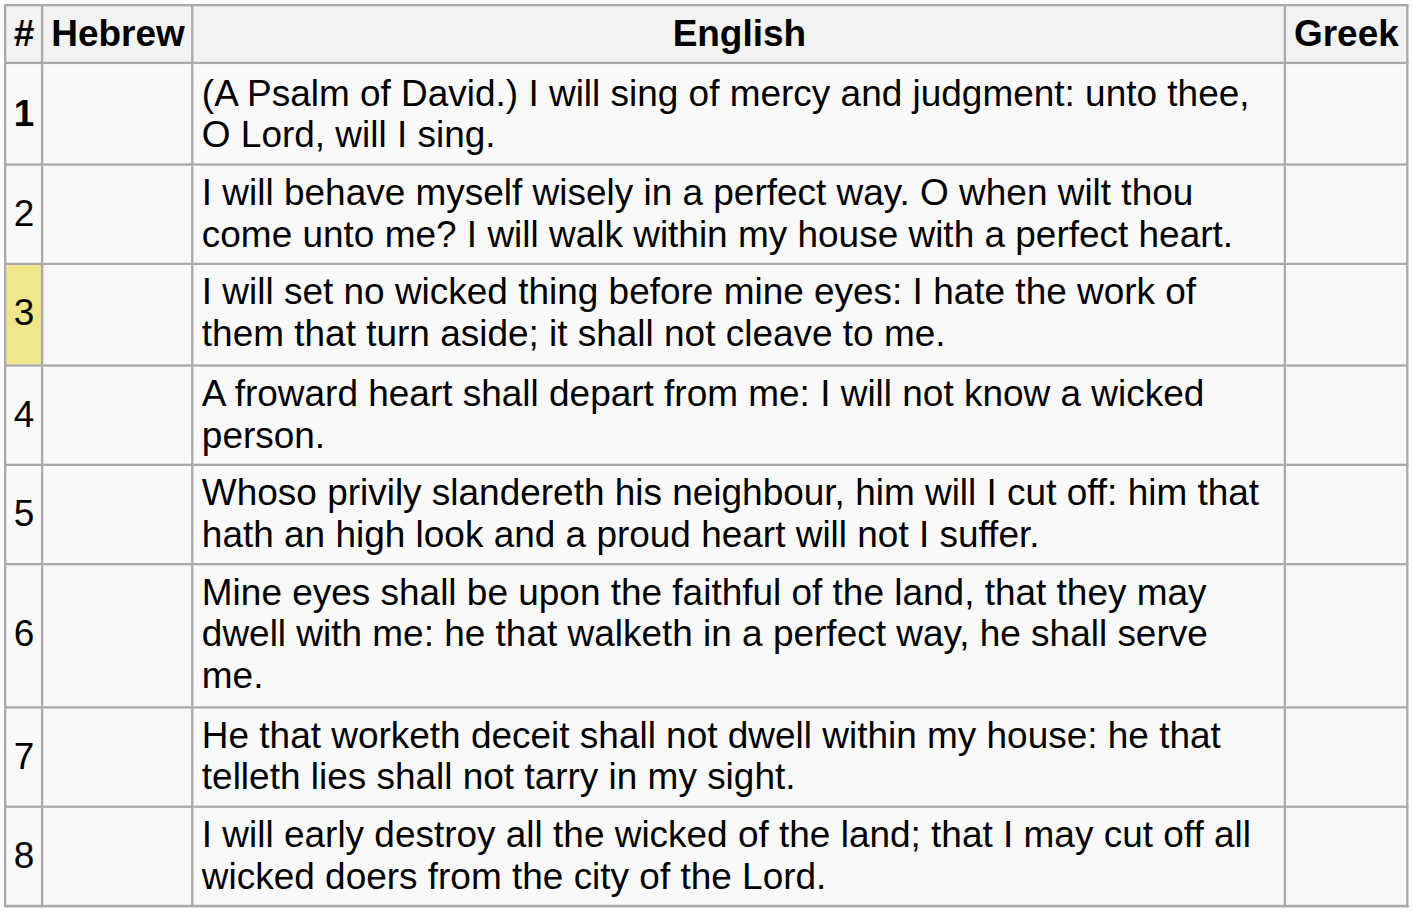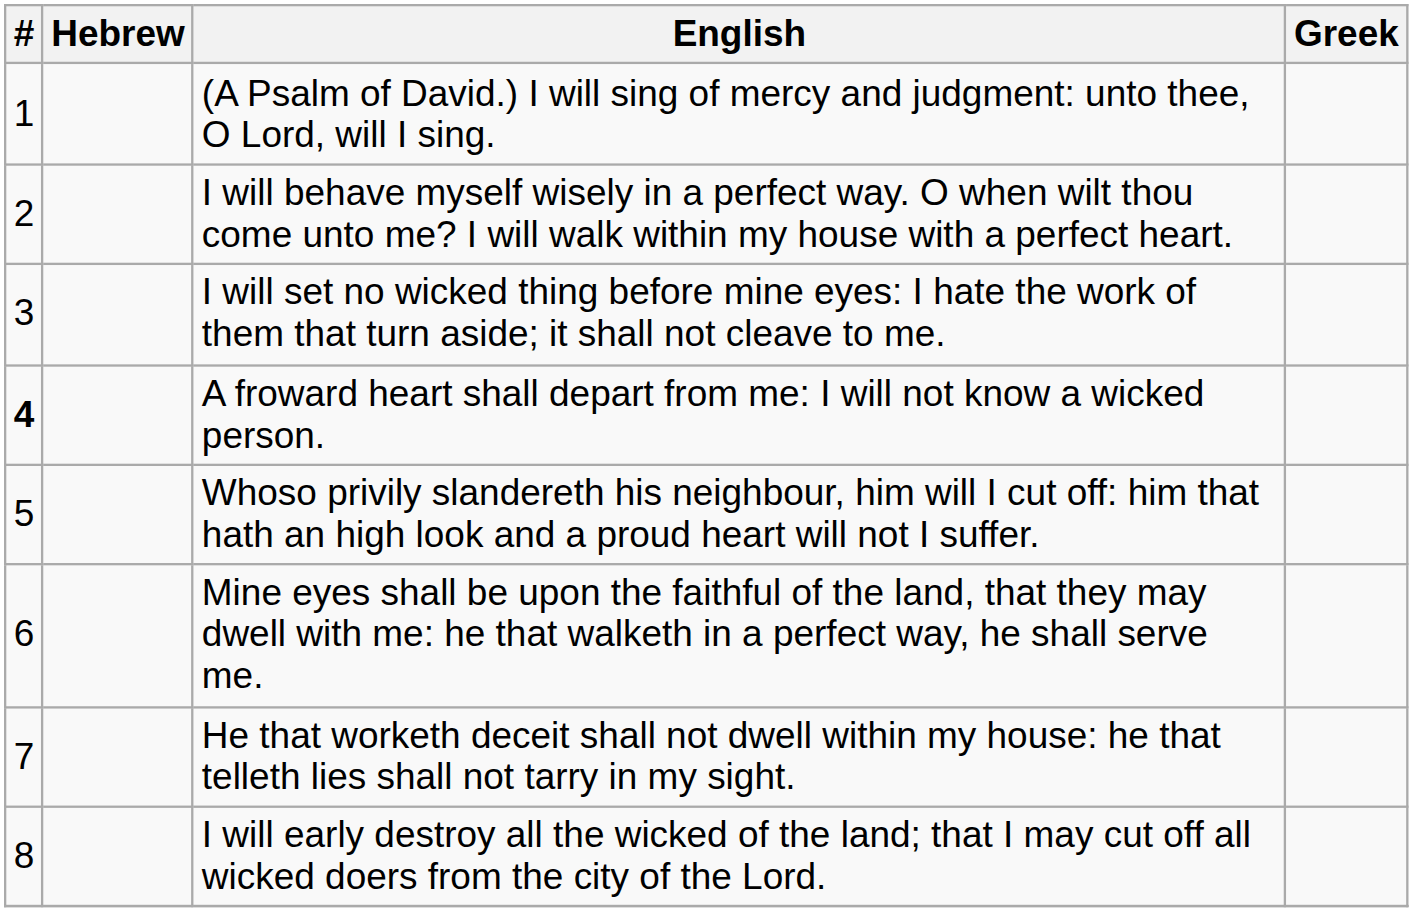(24, 113) bold -> (24, 113) normal
(24, 313) khaki background -> (24, 313) no background
(24, 413) normal -> (24, 413) bold
